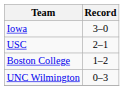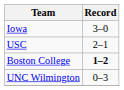(100, 61) normal -> (100, 61) bold
